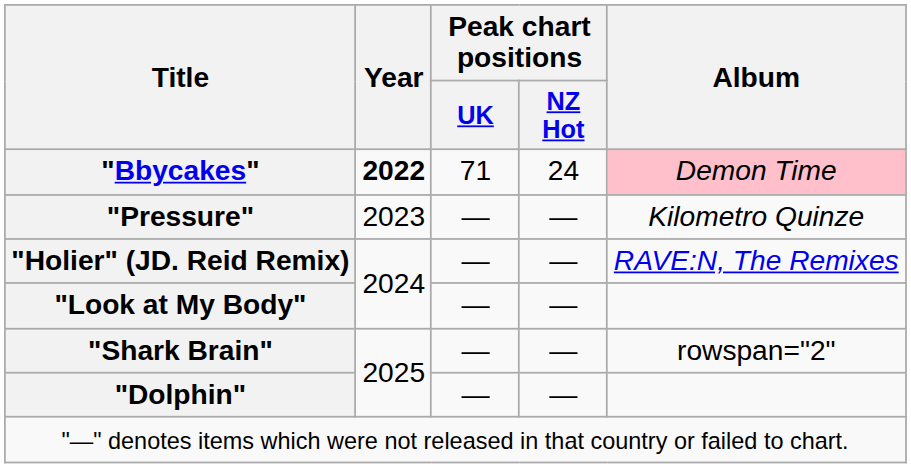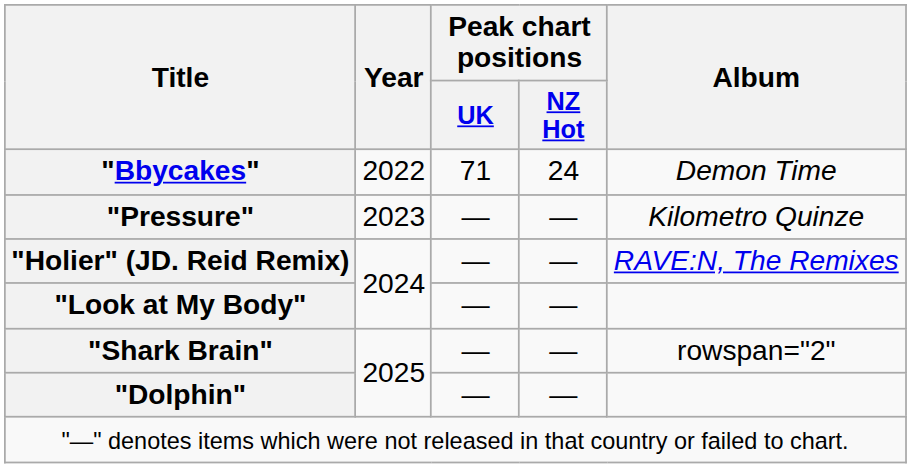(394, 171) bold -> (394, 171) normal
(756, 171) pink background -> (756, 171) no background
